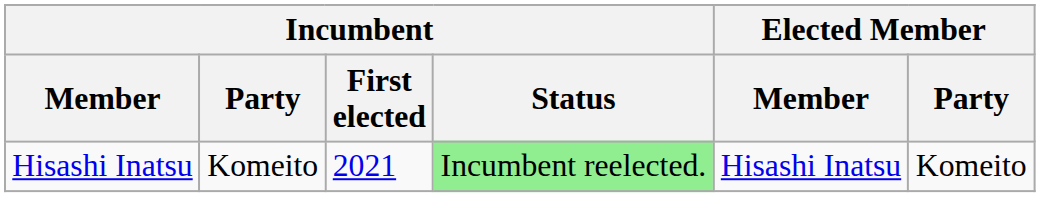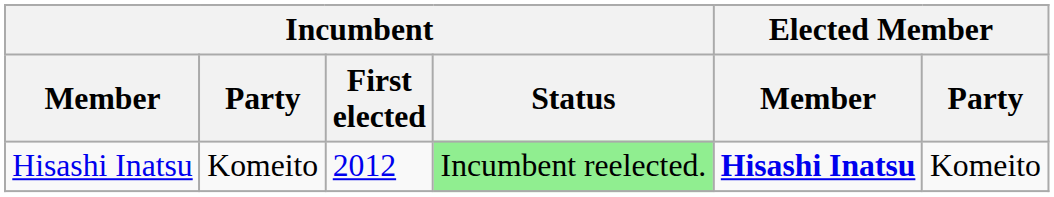(364, 165) 2021 -> (364, 165) 2012
(811, 165) normal -> (818, 165) bold
